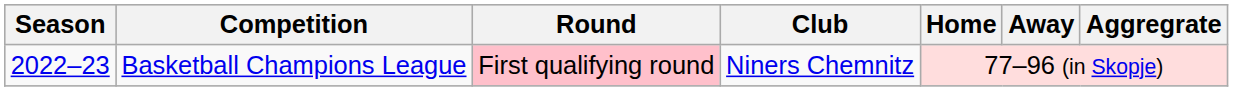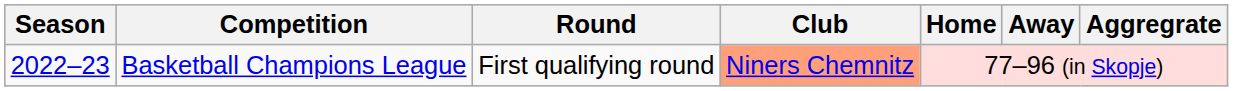(596, 65) pink background -> (596, 65) no background
(820, 65) no background -> (820, 65) lightsalmon background
